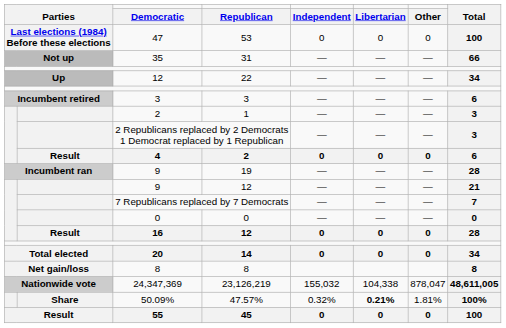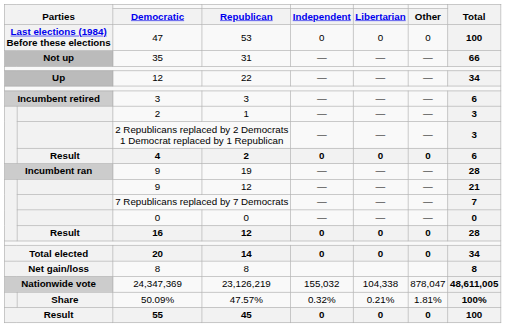(380, 299) bold -> (380, 299) normal
